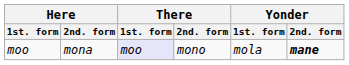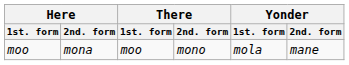(131, 49) lavender background -> (131, 49) no background
(304, 49) bold -> (304, 49) normal
